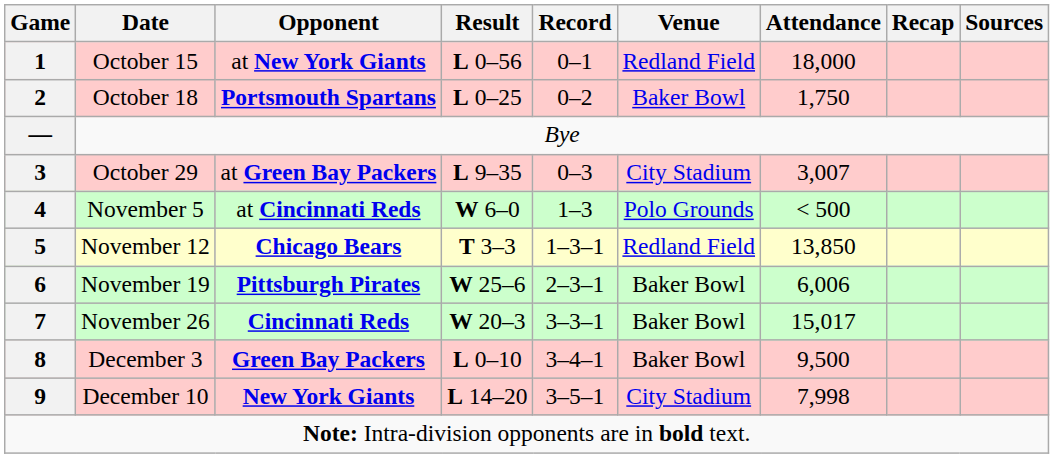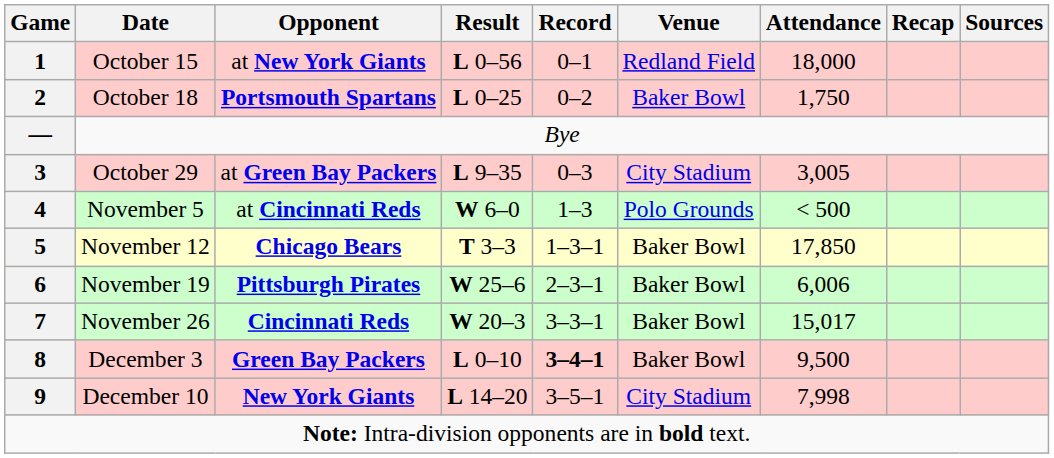(823, 172) 3,007 -> (823, 172) 3,005
(689, 246) Redland Field -> (689, 246) Baker Bowl
(823, 246) 13,850 -> (823, 246) 17,850
(575, 358) normal -> (575, 358) bold
